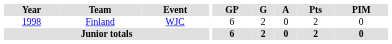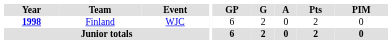(31, 22) normal -> (31, 22) bold
